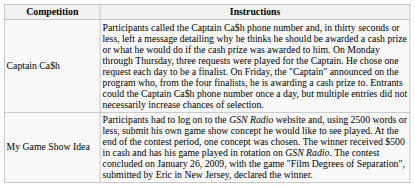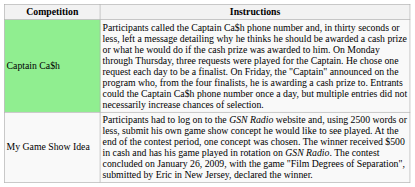(33, 66) no background -> (33, 66) lightgreen background
